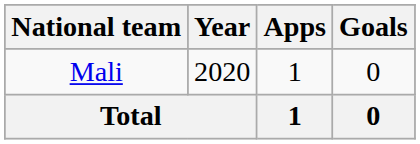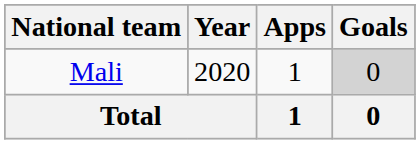(373, 71) no background -> (373, 71) lightgrey background
